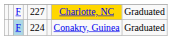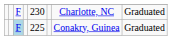(37, 12) 227 -> (37, 12) 230
(87, 12) gold background -> (87, 12) no background
(37, 27) 224 -> (37, 27) 225
